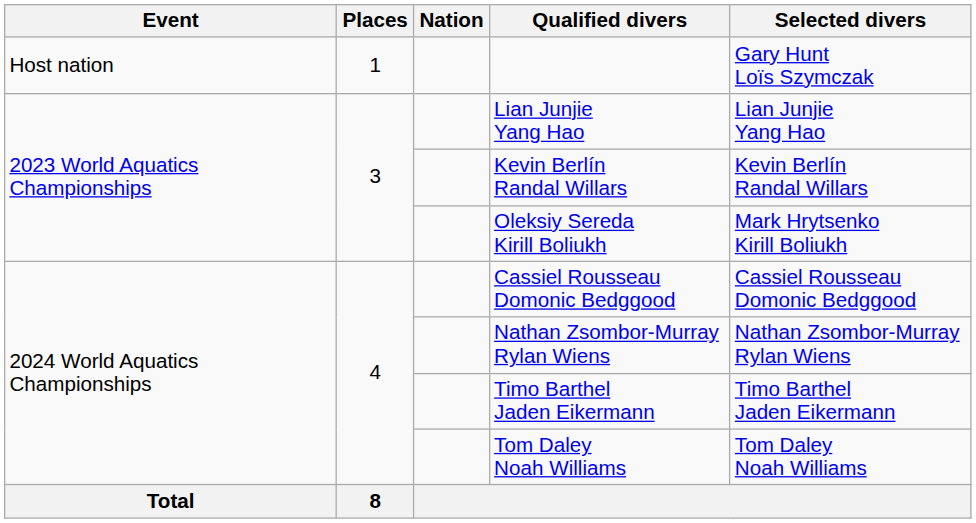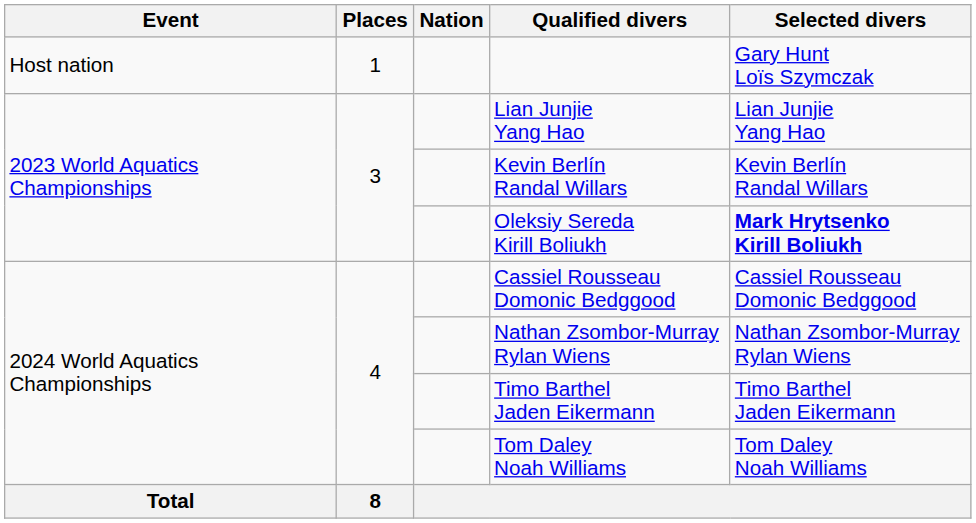(807, 233) normal -> (812, 233) bold
